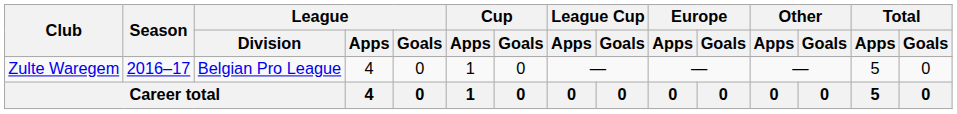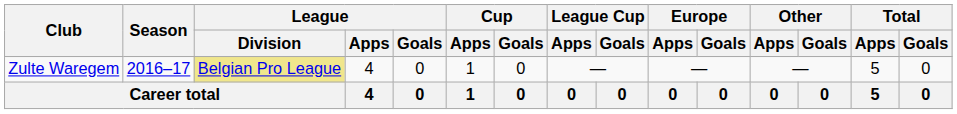(270, 69) no background -> (270, 69) khaki background
